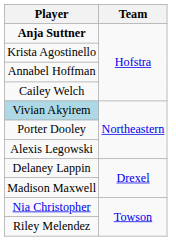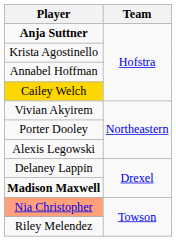(52, 91) no background -> (54, 91) gold background
(52, 110) lightblue background -> (54, 110) no background
(52, 187) normal -> (54, 187) bold
(52, 206) no background -> (54, 206) lightsalmon background
